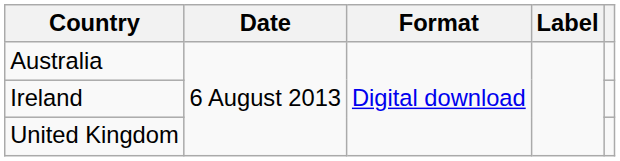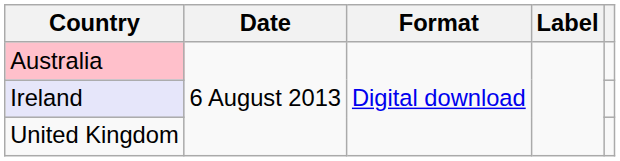(56, 60) no background -> (56, 60) pink background
(46, 98) no background -> (46, 98) lavender background
